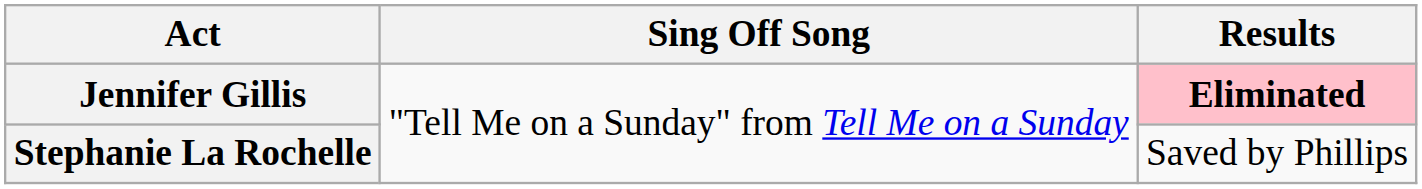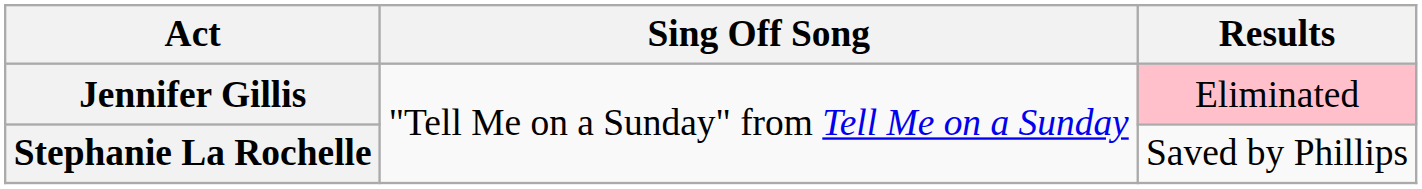(1277, 93) bold -> (1277, 93) normal
